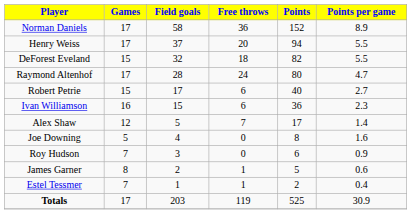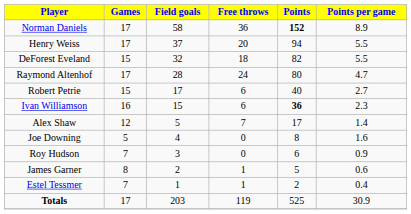(297, 28) normal -> (297, 28) bold
(297, 106) normal -> (297, 106) bold
